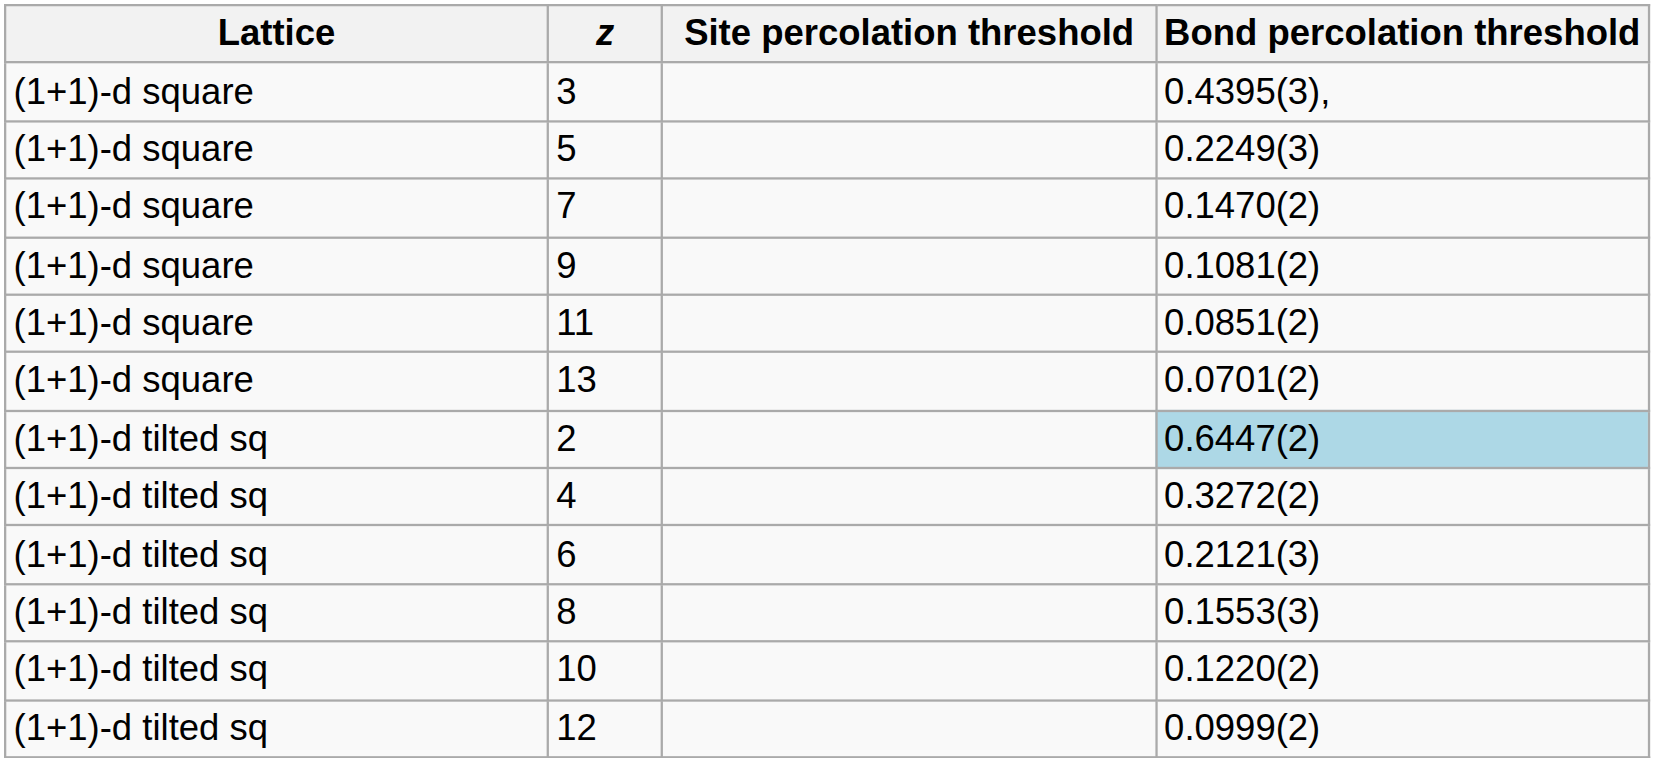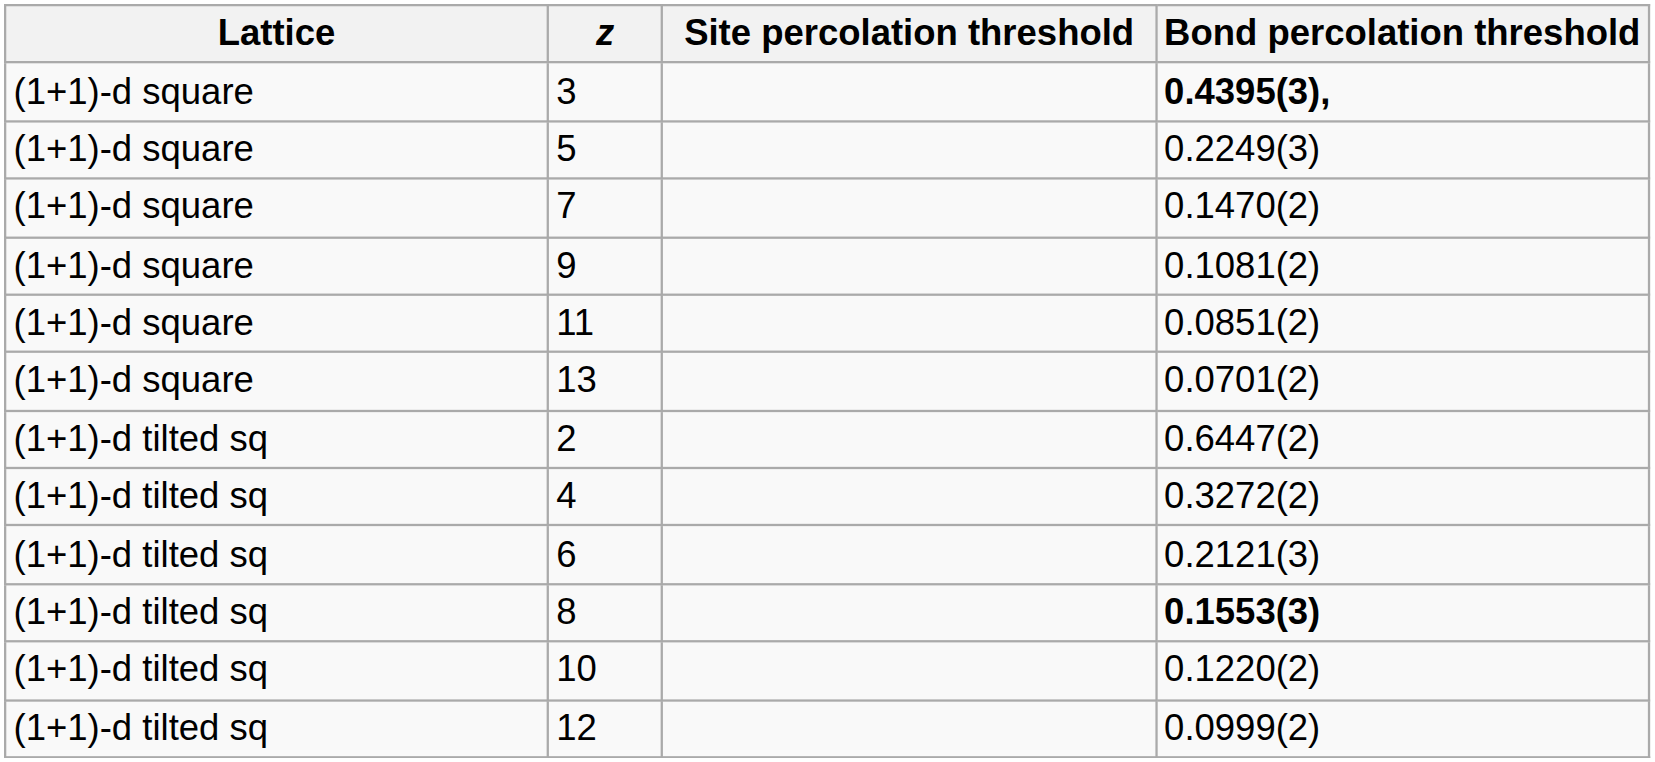(1247, 91) normal -> (1247, 91) bold
(1242, 438) lightblue background -> (1242, 438) no background
(1242, 611) normal -> (1242, 611) bold
